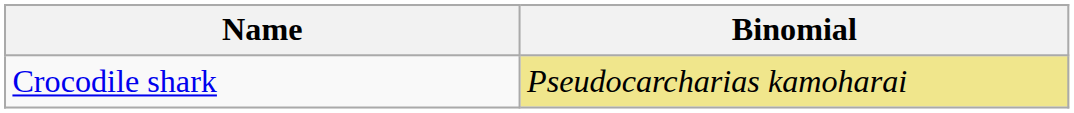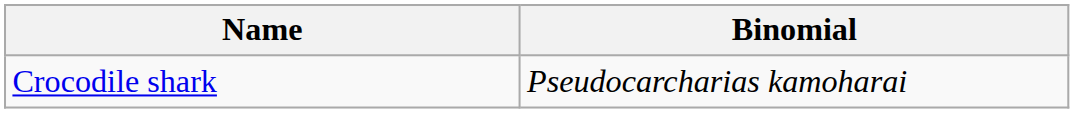(717, 81) khaki background -> (717, 81) no background
